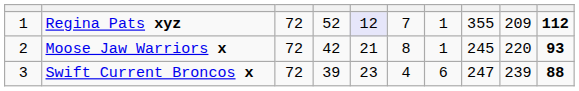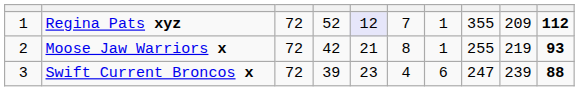(481, 49) 245 -> (481, 49) 255
(518, 49) 220 -> (518, 49) 219
